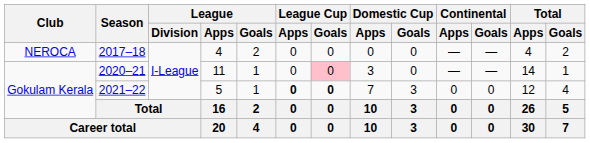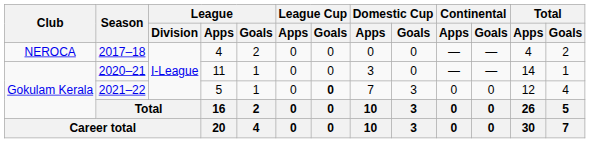(330, 71) pink background -> (330, 71) no background
(293, 90) bold -> (293, 90) normal
